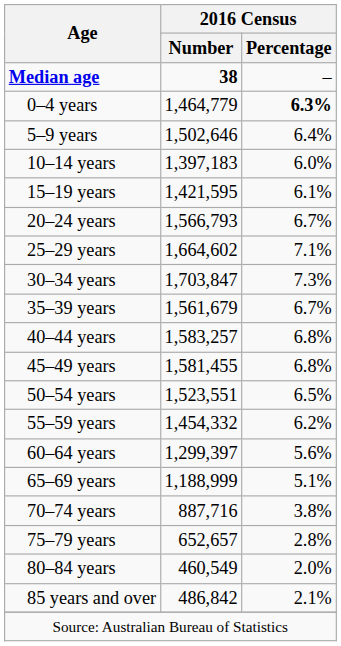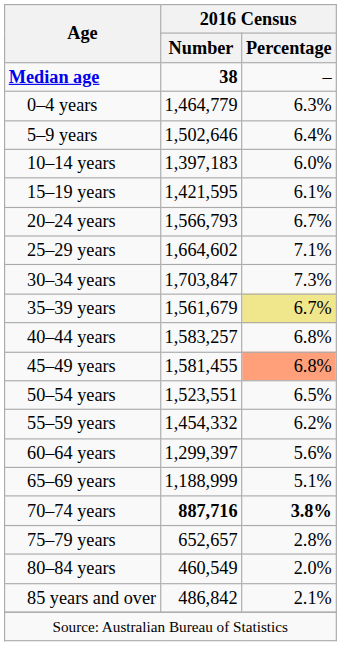(311, 105) bold -> (313, 105) normal
(313, 308) no background -> (313, 308) khaki background
(313, 366) no background -> (313, 366) lightsalmon background
(208, 510) normal -> (208, 510) bold
(313, 510) normal -> (311, 510) bold
